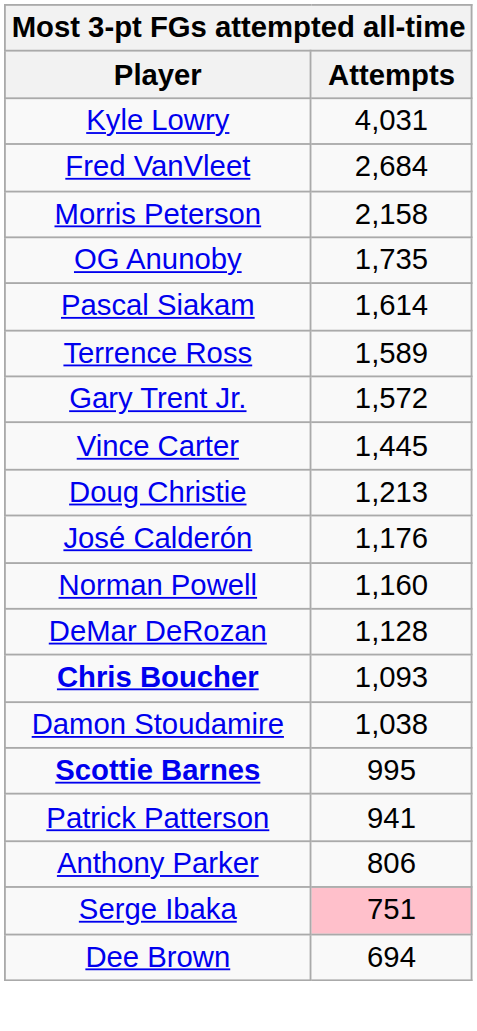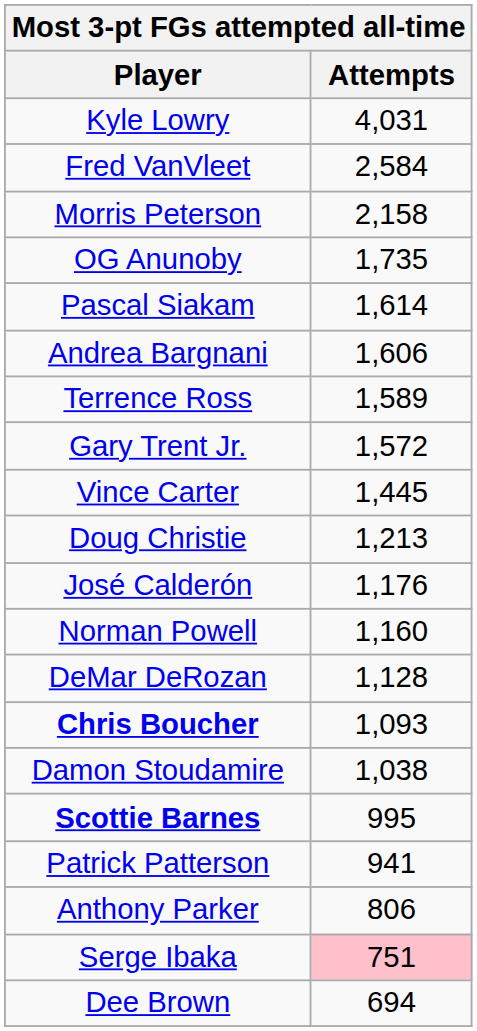(392, 167) 2,684 -> (392, 167) 2,584
+ row: (158, 352)
